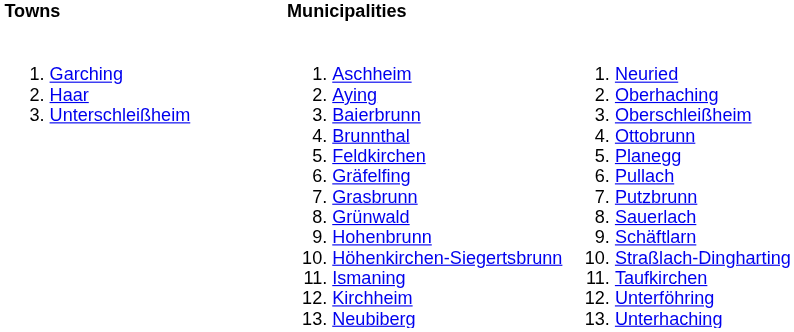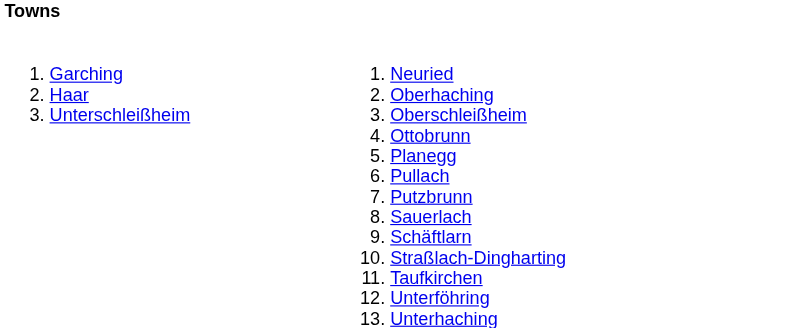- column: (347, 11)
